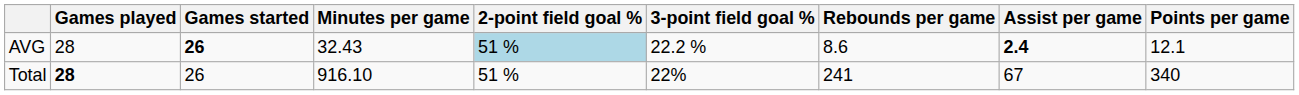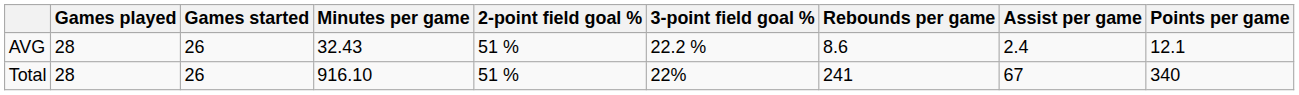(195, 47) bold -> (195, 47) normal
(498, 47) lightblue background -> (498, 47) no background
(1016, 47) bold -> (1016, 47) normal
(65, 75) bold -> (65, 75) normal
